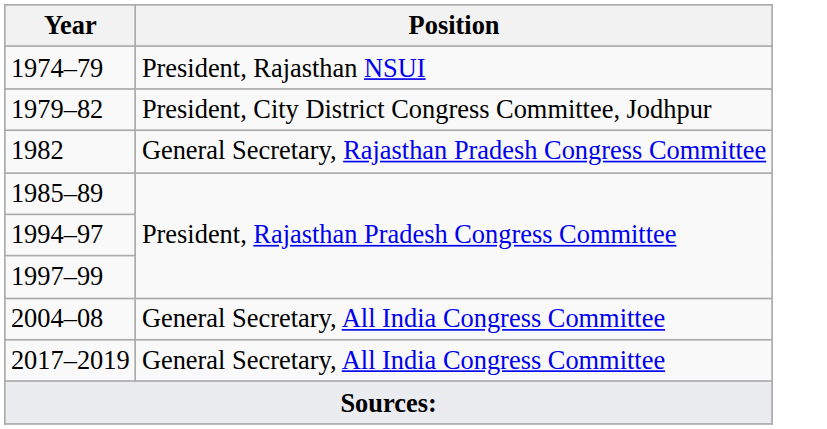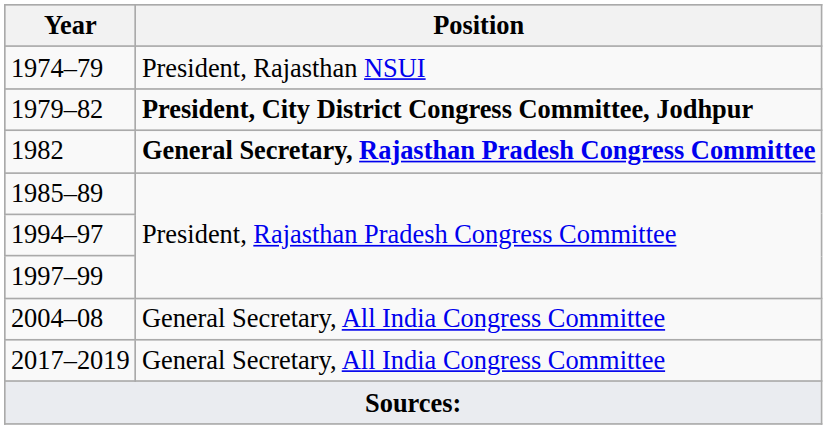(427, 109) normal -> (448, 109) bold
(454, 151) normal -> (479, 151) bold
